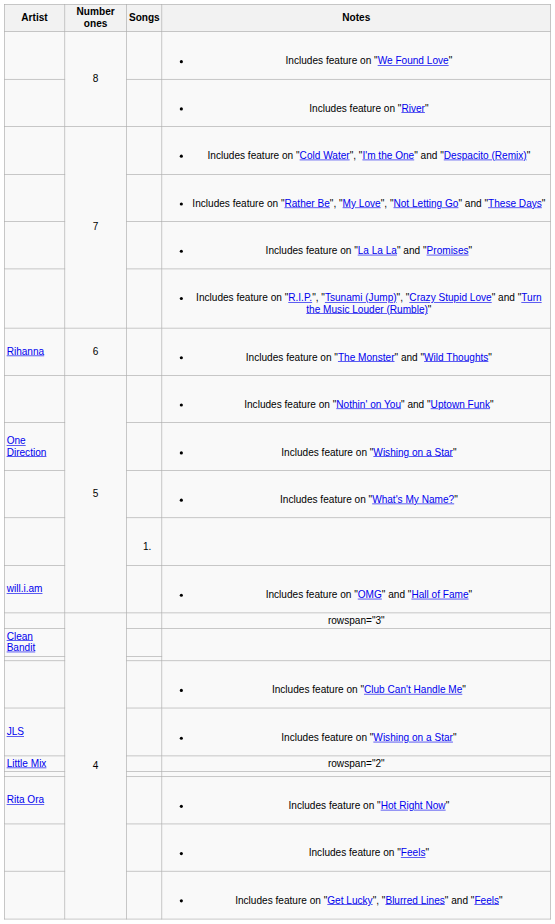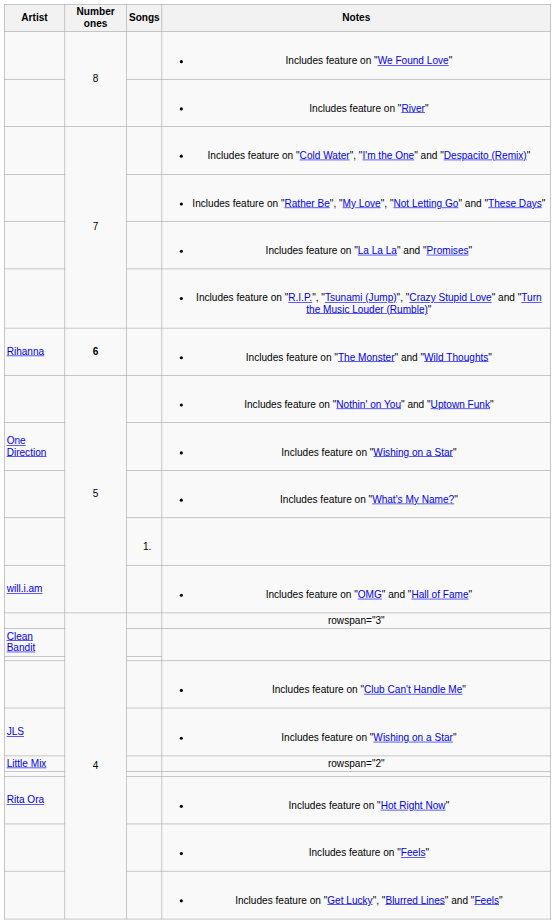(96, 351) normal -> (96, 351) bold
